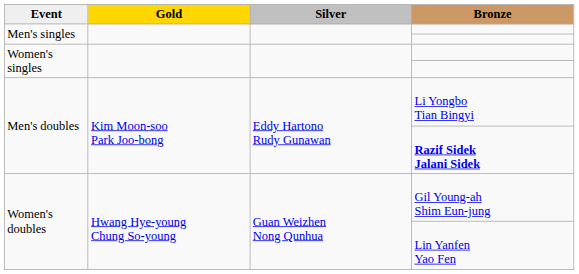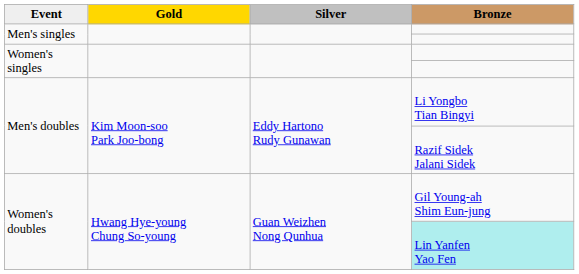(447, 156) bold -> (445, 156) normal
(442, 252) no background -> (442, 252) paleturquoise background
